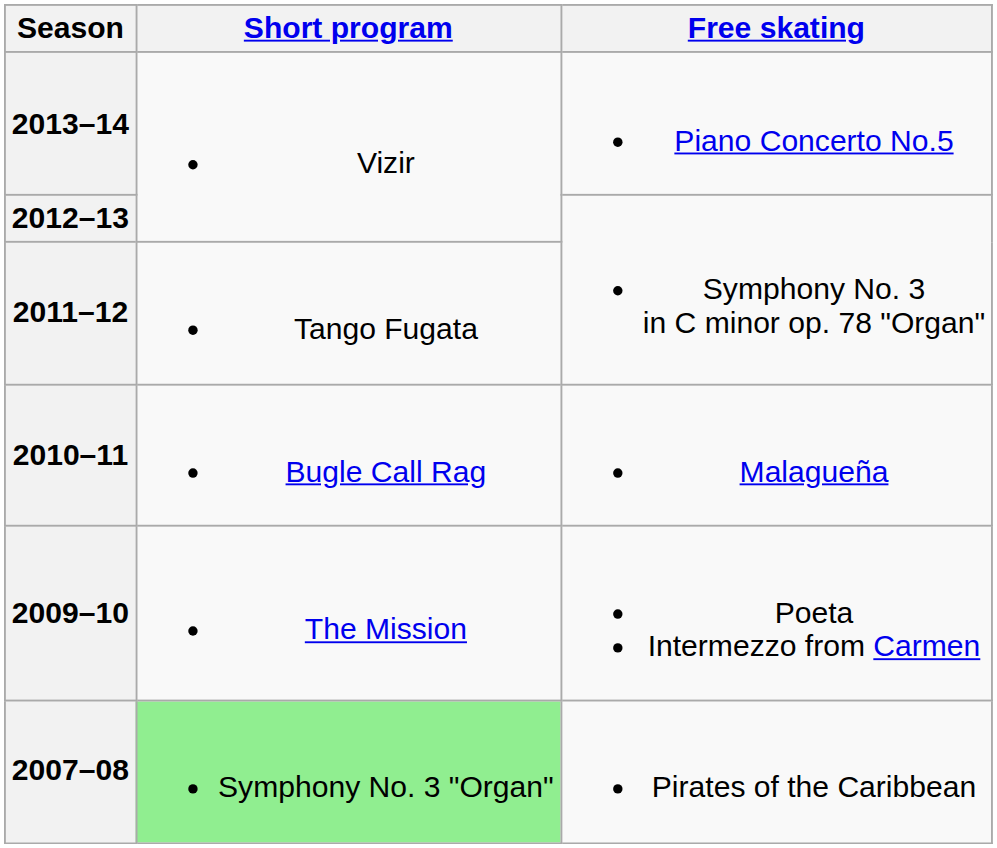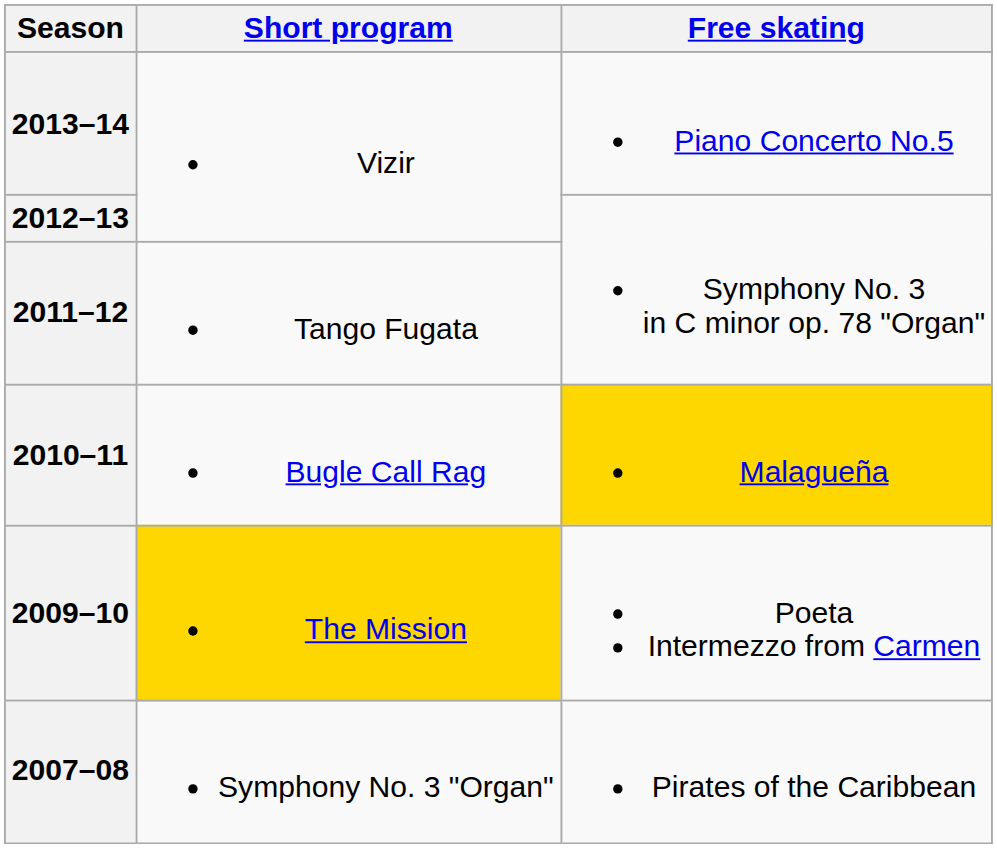(776, 472) no background -> (776, 472) gold background
(348, 630) no background -> (348, 630) gold background
(348, 789) lightgreen background -> (348, 789) no background
